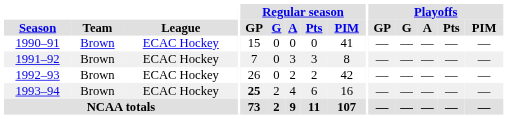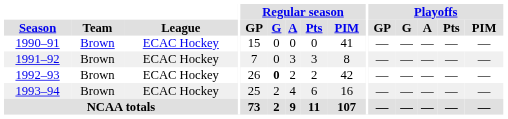(277, 75) normal -> (277, 75) bold
(254, 91) bold -> (254, 91) normal
